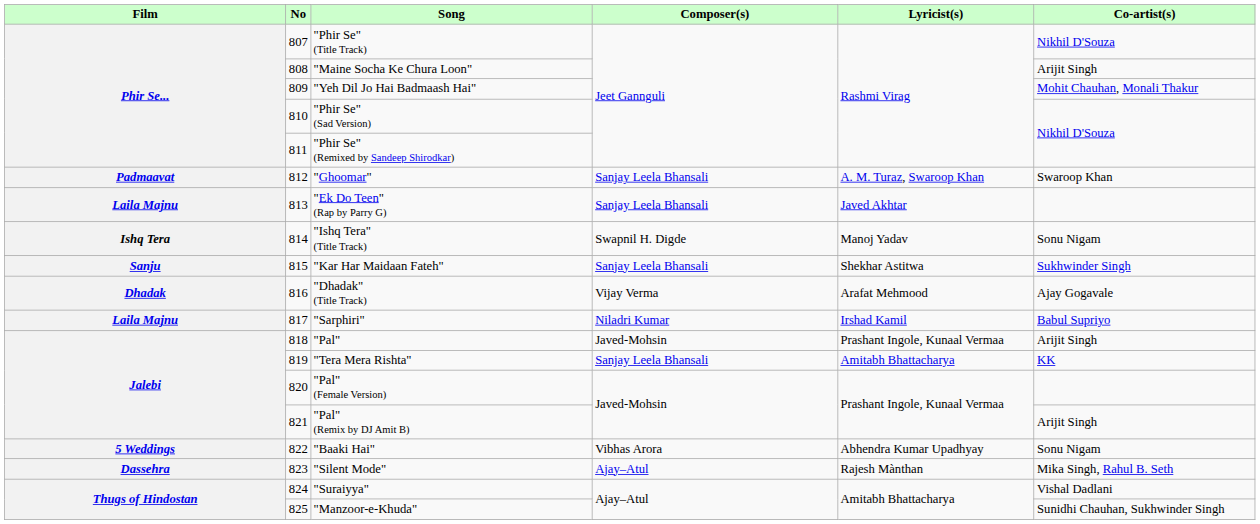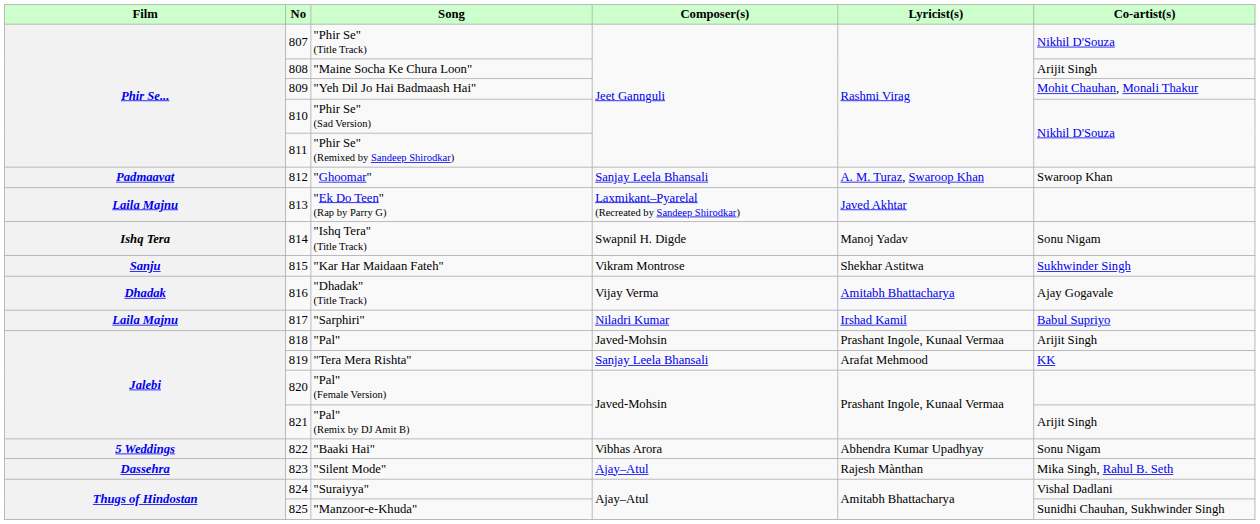(652, 204) Sanjay Leela Bhansali -> (668, 204) Laxmikant–Pyarelal (Recreated by Sandeep Shirodkar)
(652, 266) Sanjay Leela Bhansali -> (640, 266) Vikram Montrose
(884, 293) Arafat Mehmood -> (897, 293) Amitabh Bhattacharya
(897, 360) Amitabh Bhattacharya -> (884, 360) Arafat Mehmood
